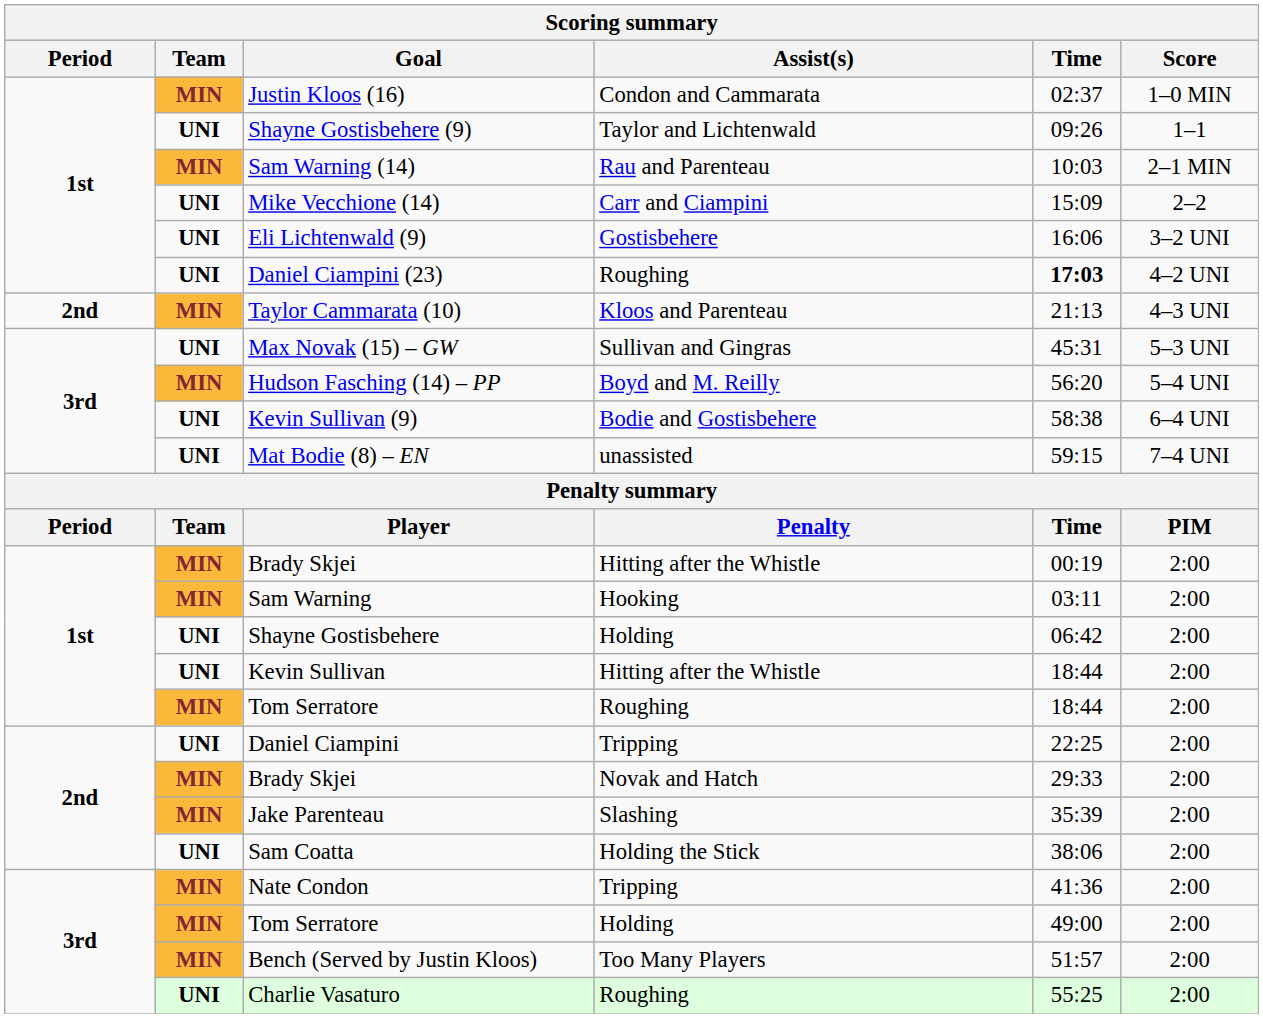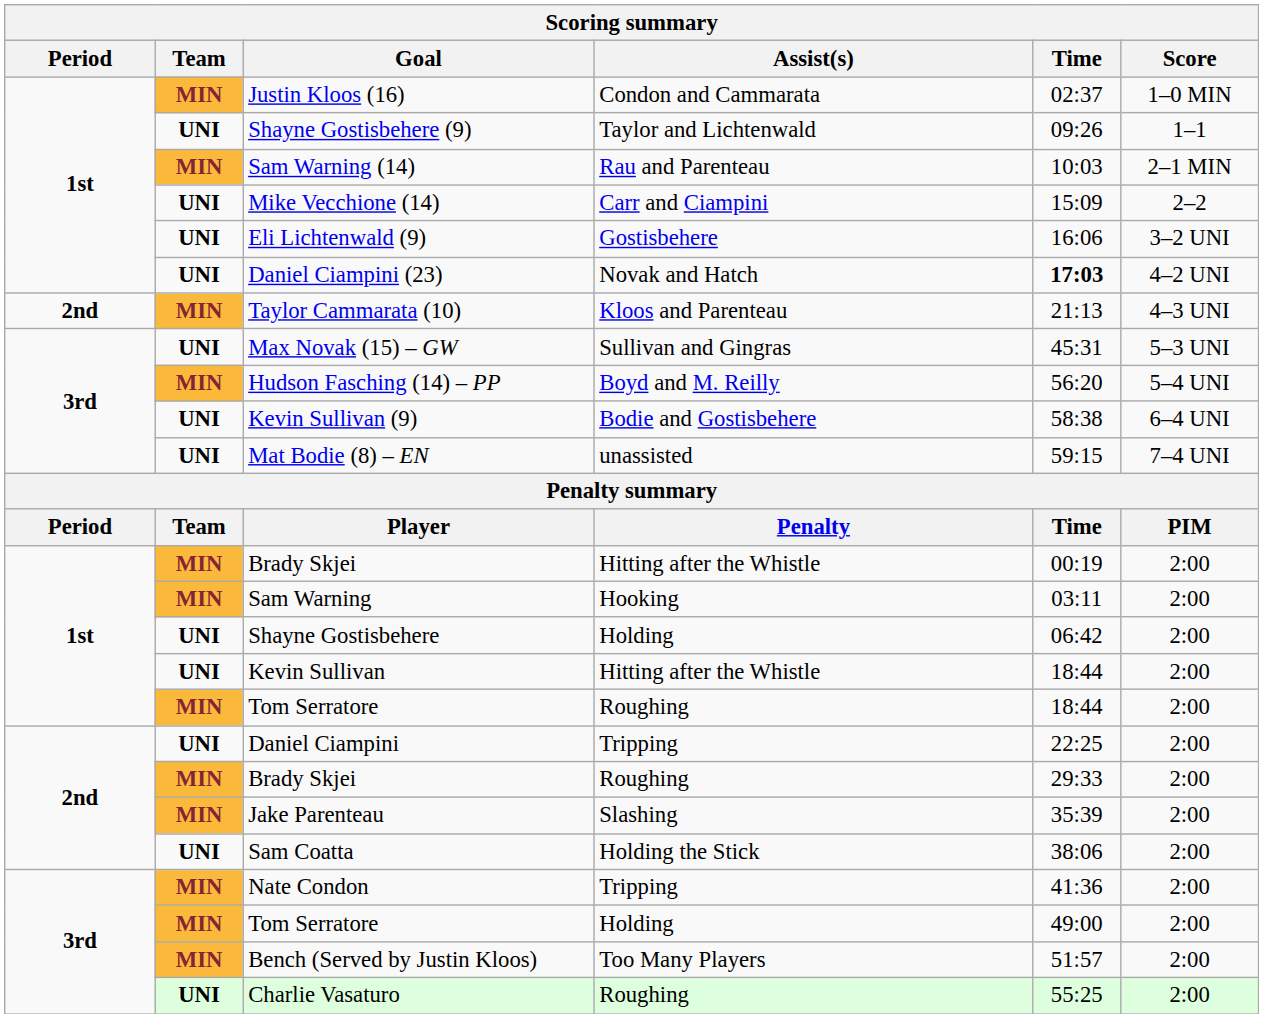(644, 274) Roughing -> (679, 274) Novak and Hatch
(679, 779) Novak and Hatch -> (644, 779) Roughing
